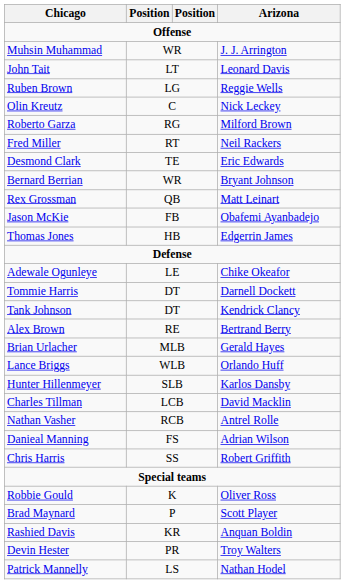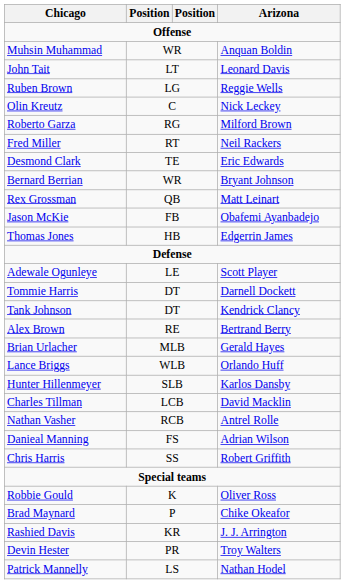(254, 50) J. J. Arrington -> (256, 50) Anquan Boldin
(255, 273) Chike Okeafor -> (249, 273) Scott Player
(249, 513) Scott Player -> (255, 513) Chike Okeafor
(256, 532) Anquan Boldin -> (254, 532) J. J. Arrington
